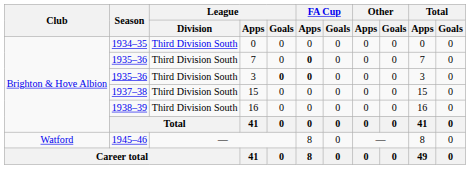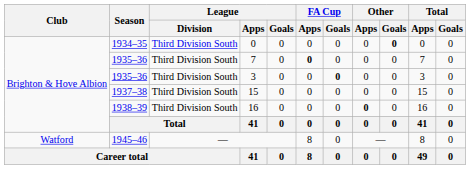(394, 44) normal -> (394, 44) bold
(281, 76) bold -> (281, 76) normal
(310, 76) bold -> (310, 76) normal
(338, 76) normal -> (338, 76) bold
(366, 108) normal -> (366, 108) bold
